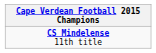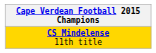(78, 37) no background -> (78, 37) gold background
